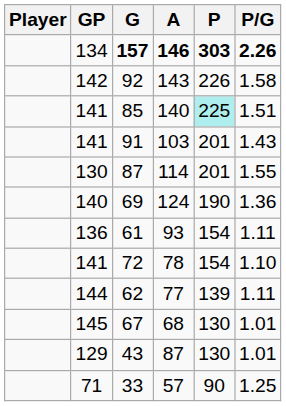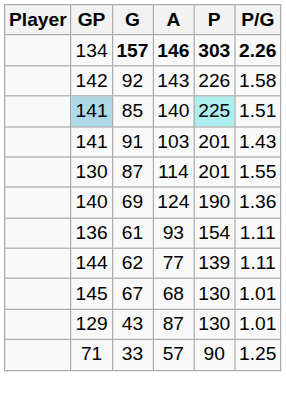(92, 111) no background -> (92, 111) lightblue background
- row: (132, 263)
